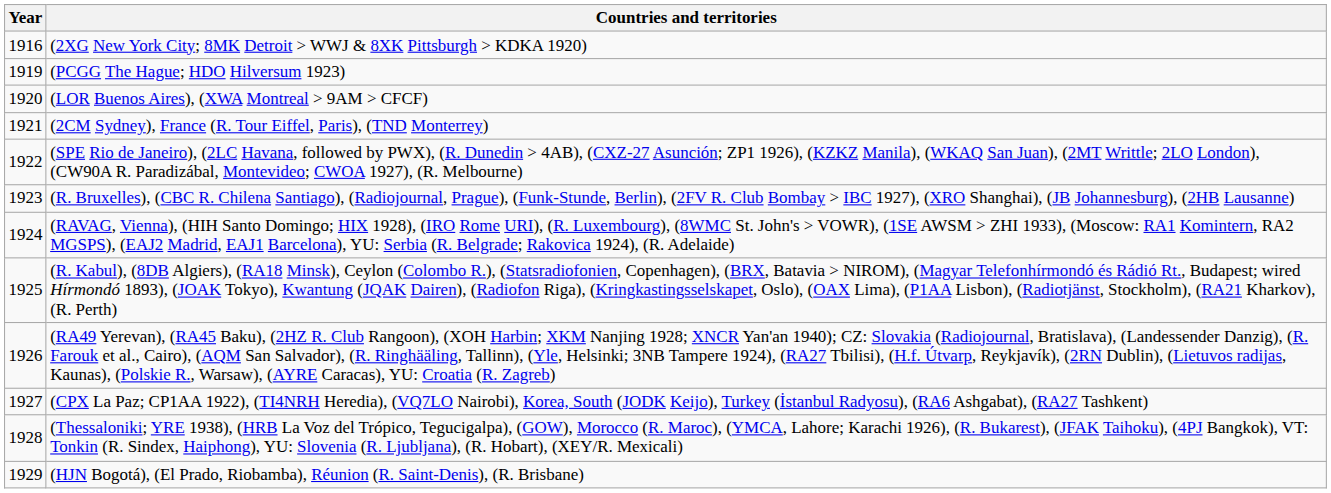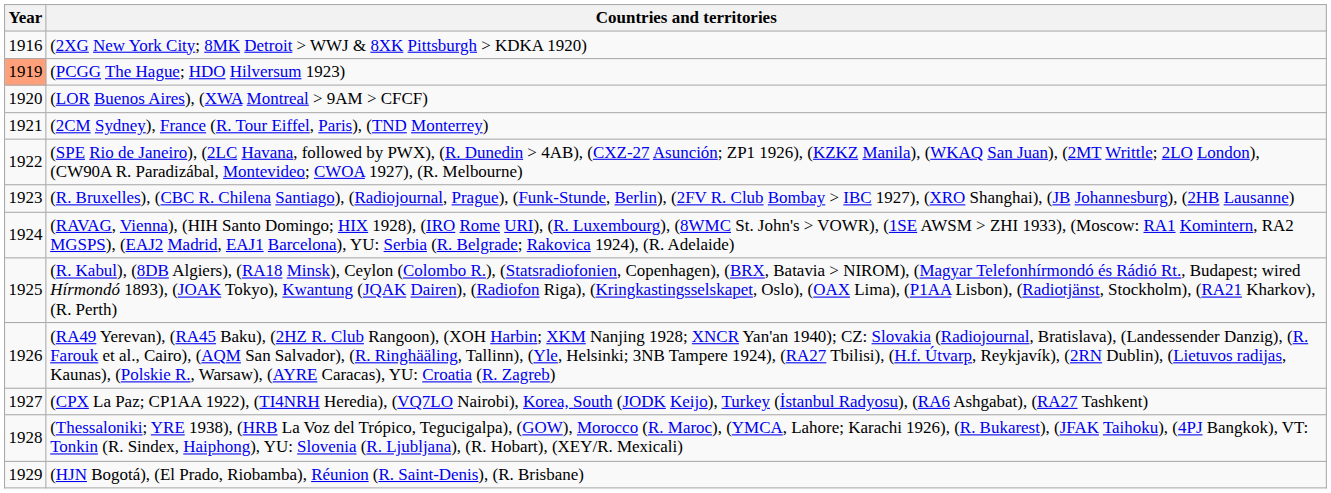(25, 71) no background -> (25, 71) lightsalmon background
